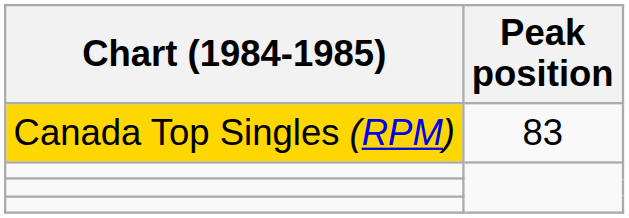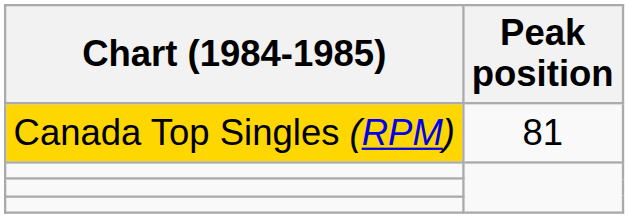(543, 132) 83 -> (543, 132) 81
